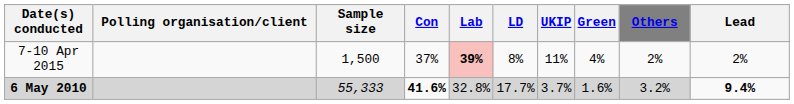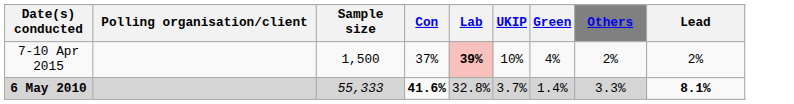- column: (516, 23)
(556, 59) 11% -> (512, 59) 10%
(597, 88) 1.6% -> (552, 88) 1.4%
(655, 88) 3.2% -> (610, 88) 3.3%
(740, 88) 9.4% -> (695, 88) 8.1%
